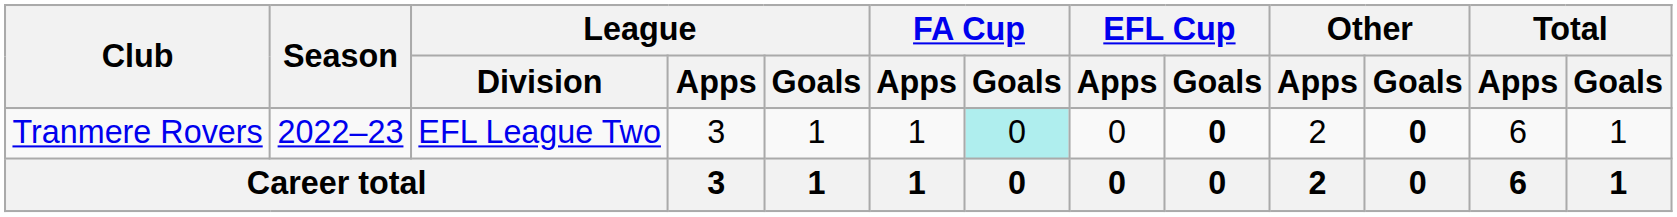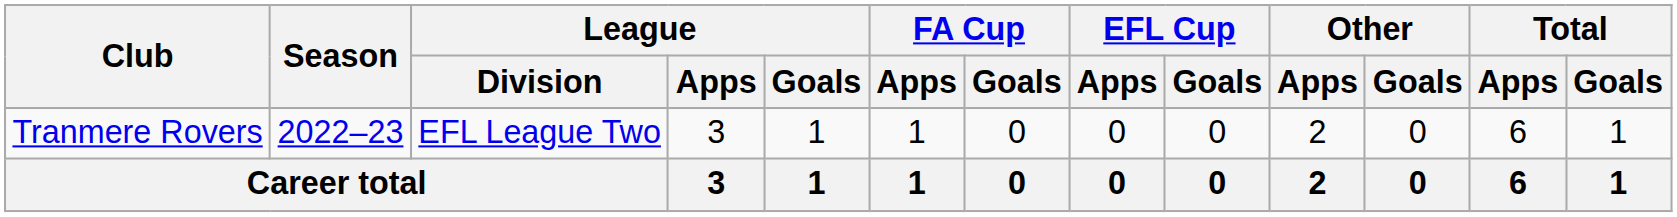(1017, 132) paleturquoise background -> (1017, 132) no background
(1217, 132) bold -> (1217, 132) normal
(1418, 132) bold -> (1418, 132) normal
